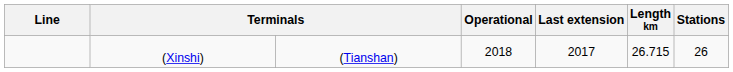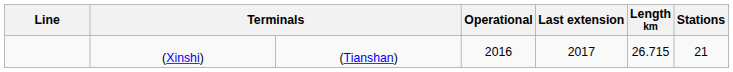(498, 52) 2018 -> (498, 52) 2016
(701, 52) 26 -> (701, 52) 21
